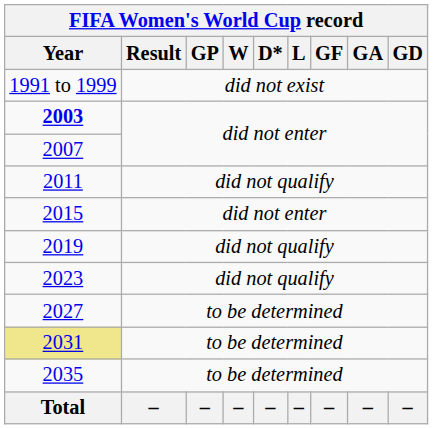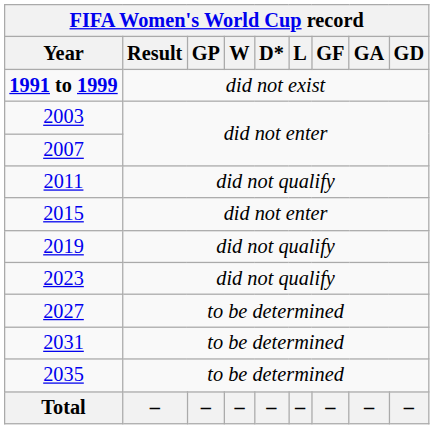(63, 85) normal -> (64, 85) bold
(63, 117) bold -> (63, 117) normal
(63, 342) khaki background -> (63, 342) no background
